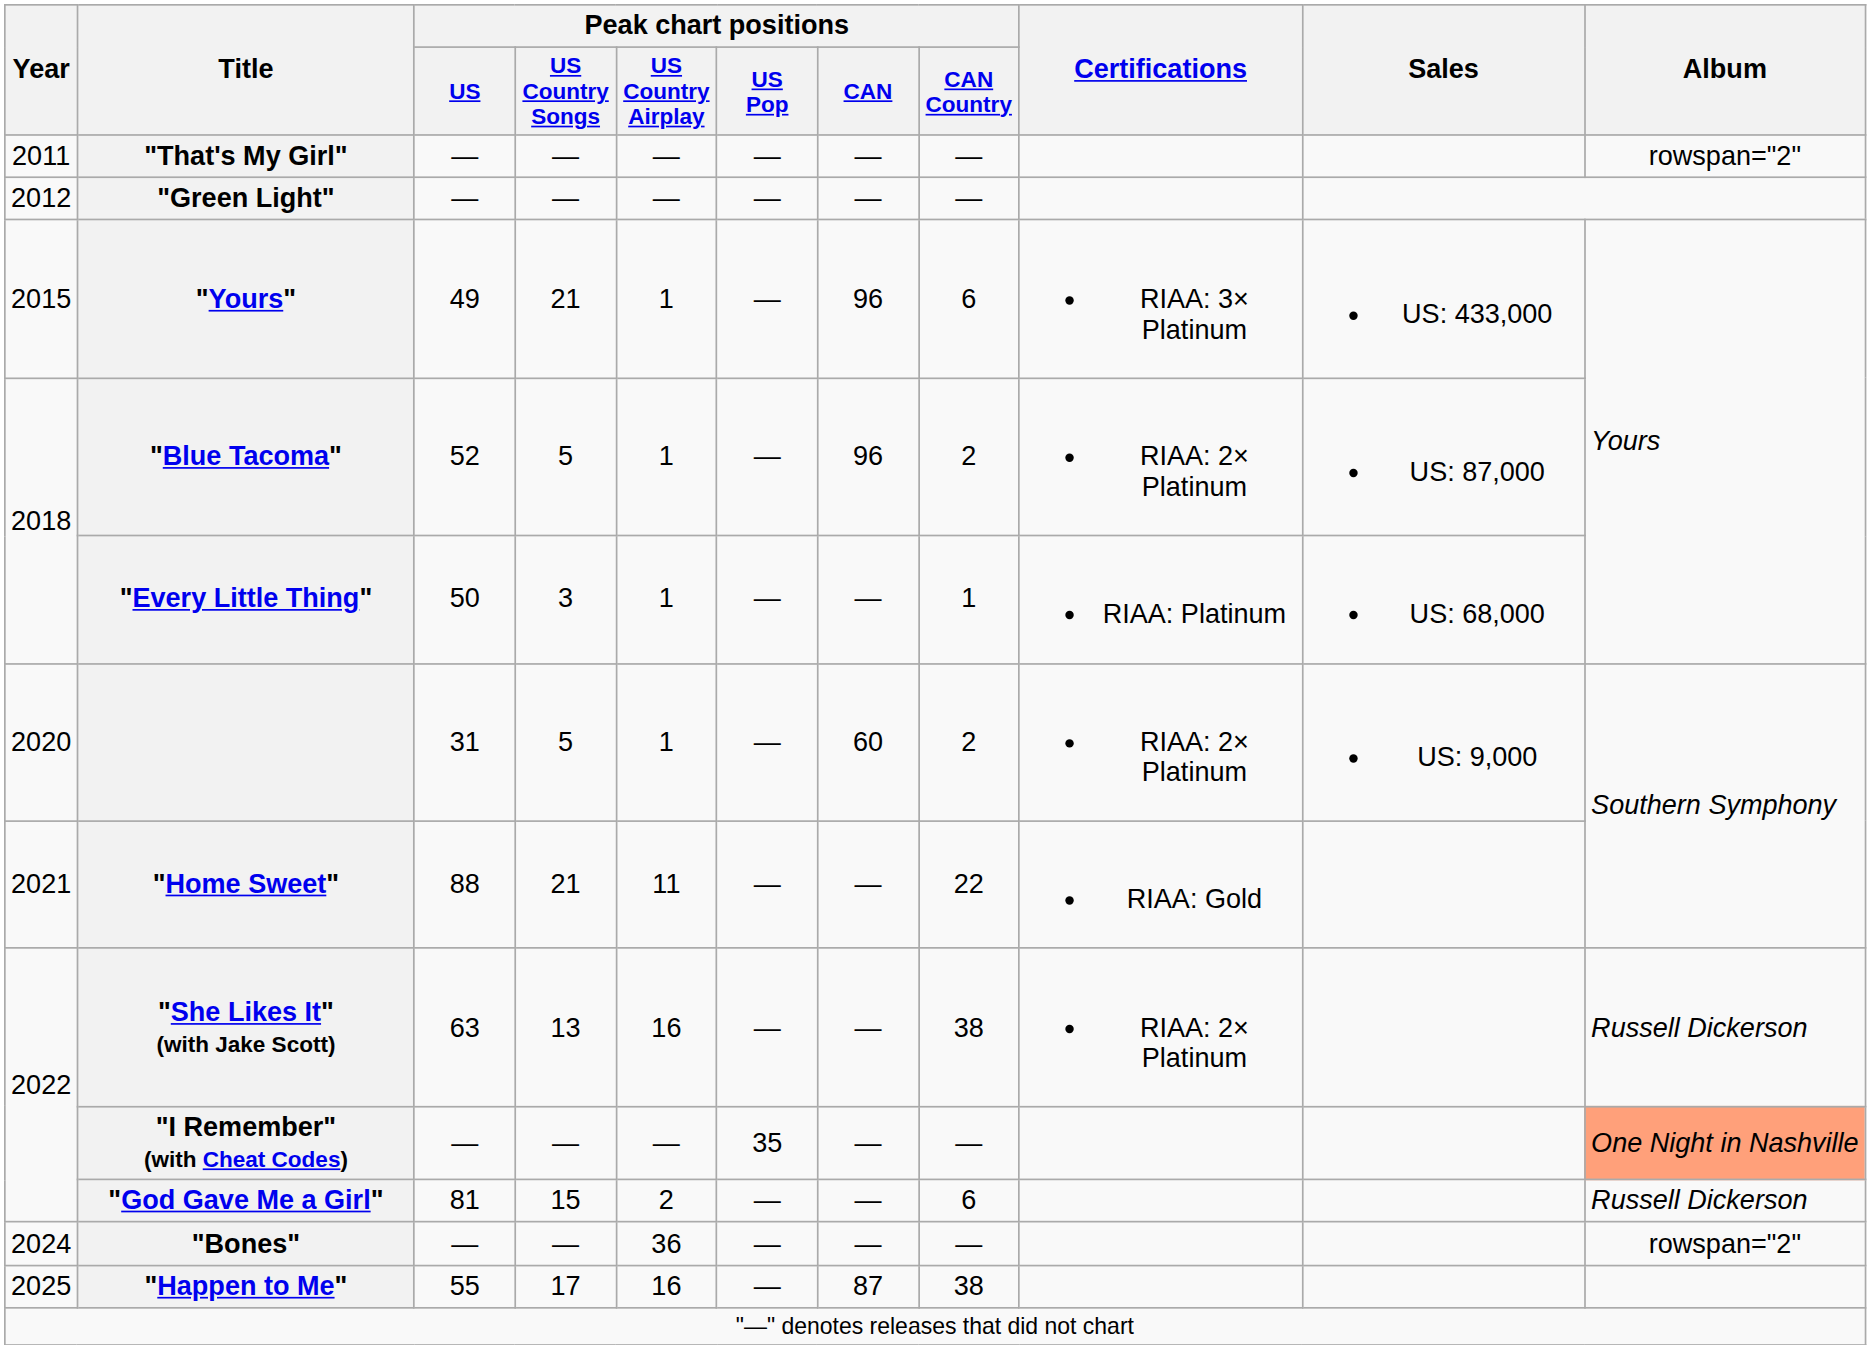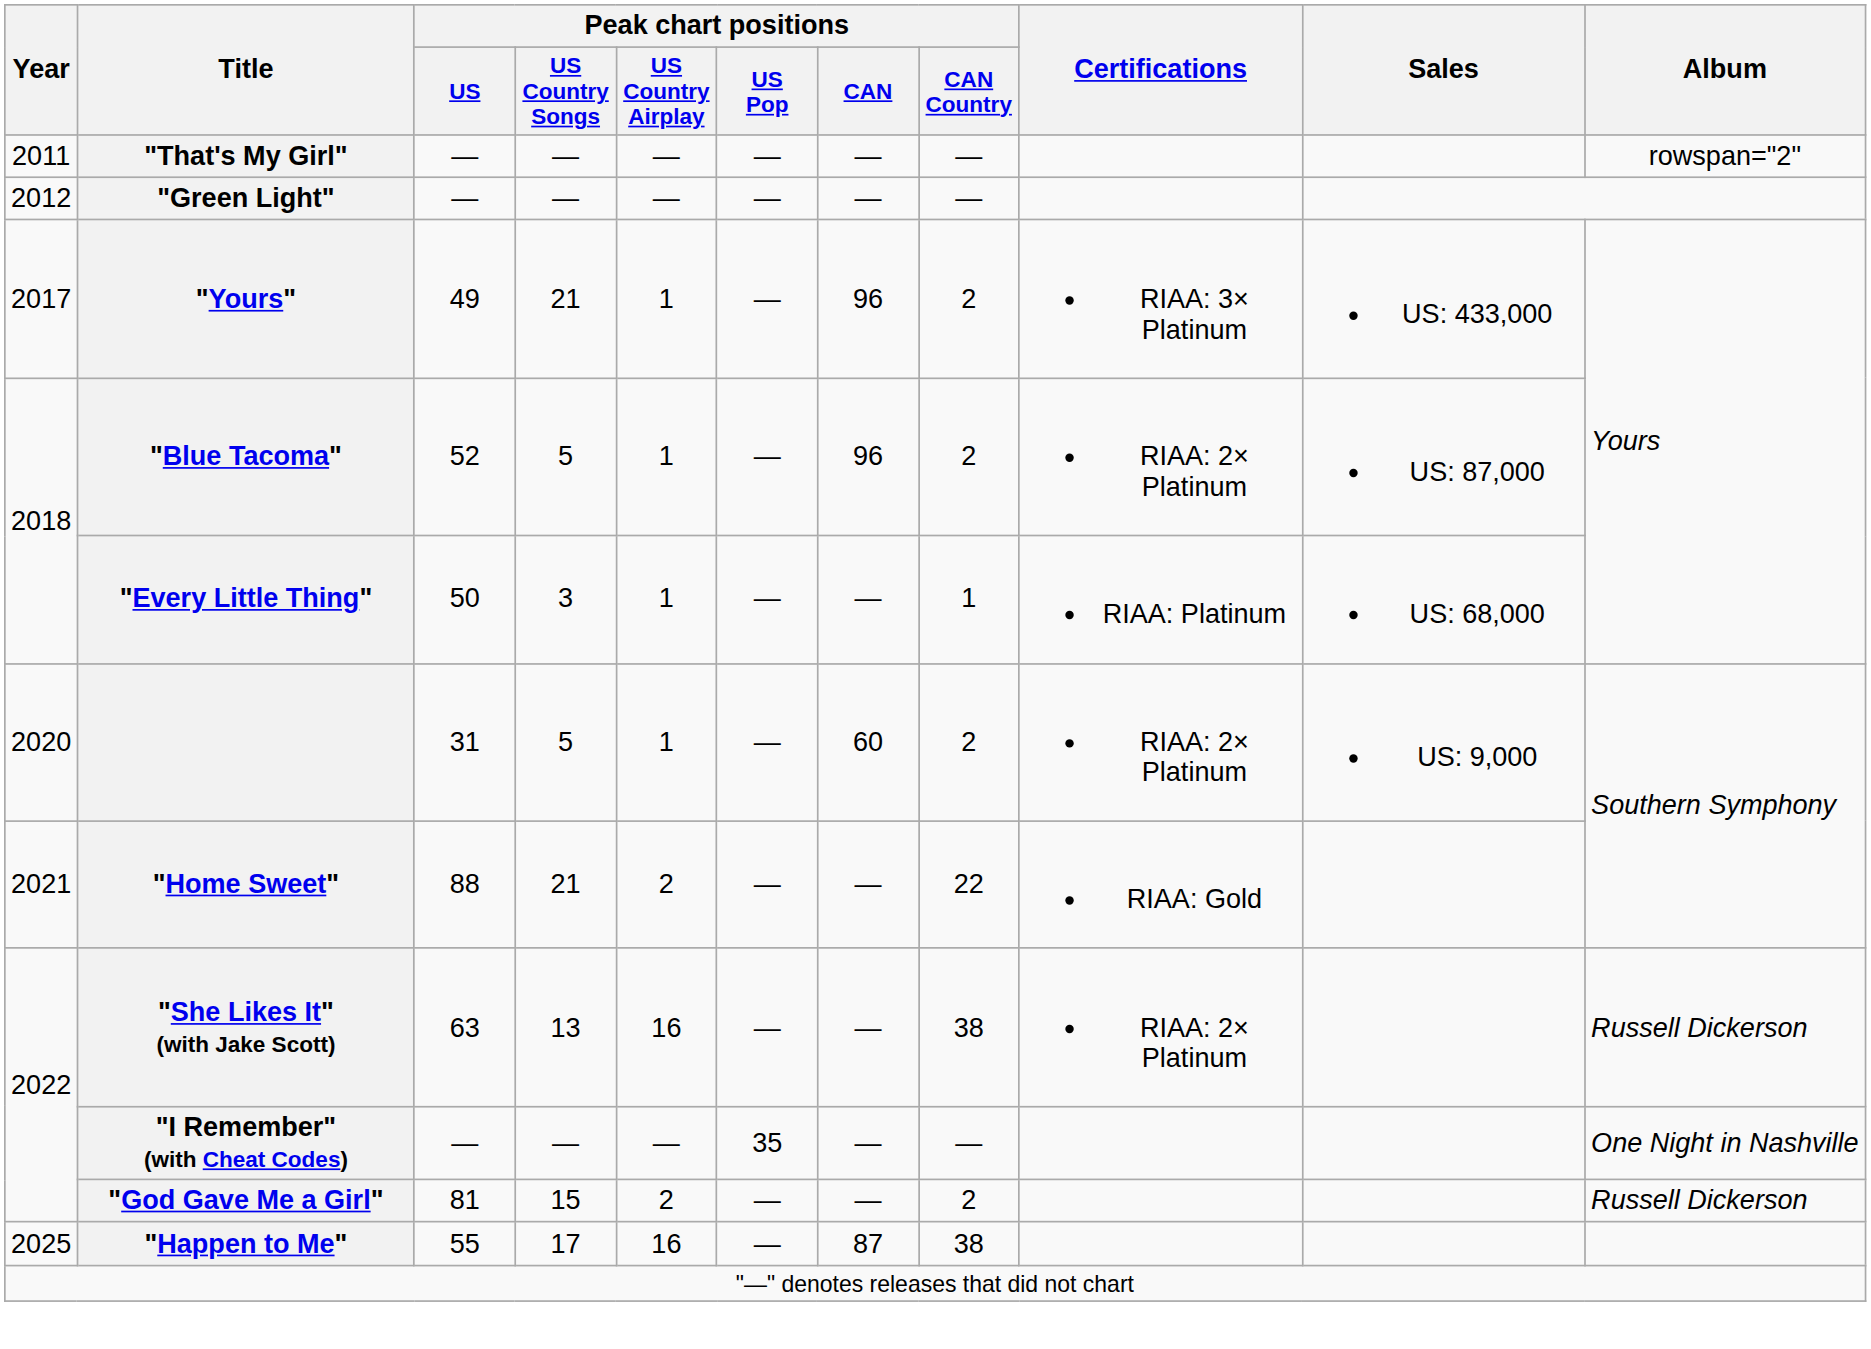(41, 298) 2015 -> (41, 298) 2017
(969, 298) 6 -> (969, 298) 2
(666, 884) 11 -> (666, 884) 2
(1725, 1142) lightsalmon background -> (1725, 1142) no background
(969, 1200) 6 -> (969, 1200) 2
- row: (246, 1243)
